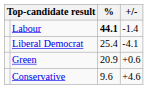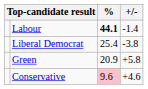(130, 44) -4.1 -> (130, 44) -3.8
(131, 60) +0.6 -> (131, 60) +5.8
(106, 76) no background -> (106, 76) pink background
